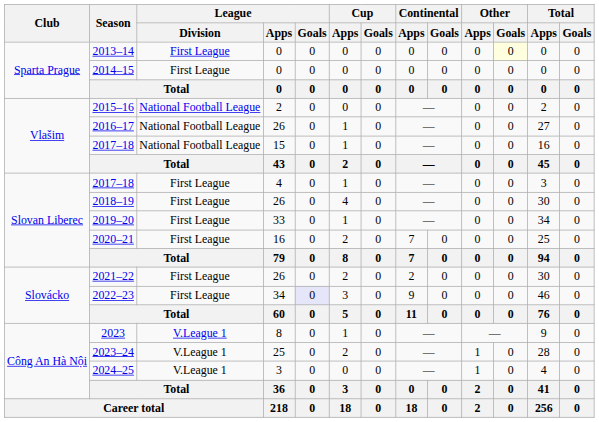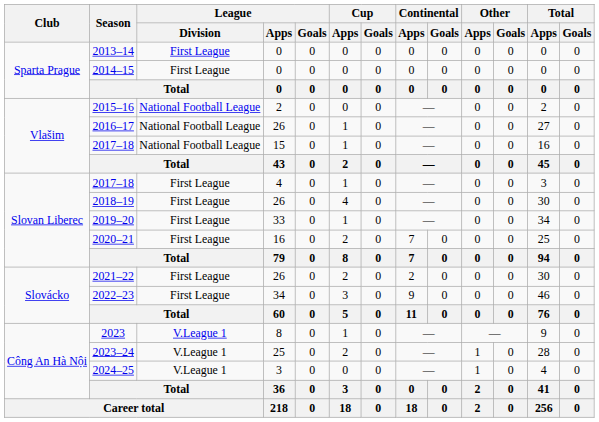(511, 51) lightyellow background -> (511, 51) no background
(312, 295) lavender background -> (312, 295) no background
